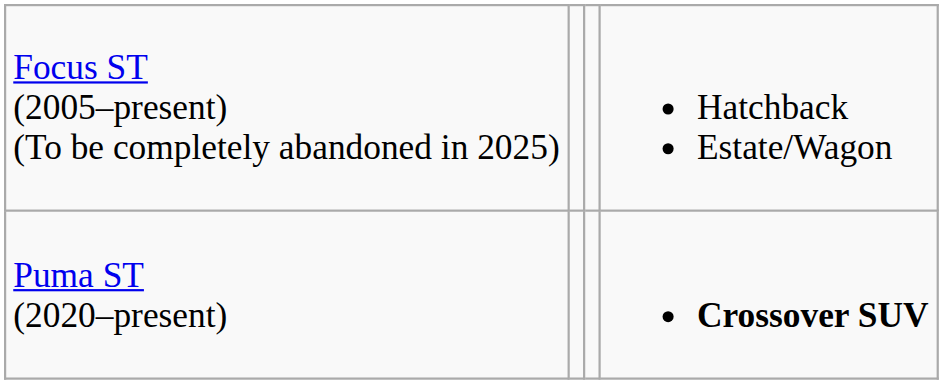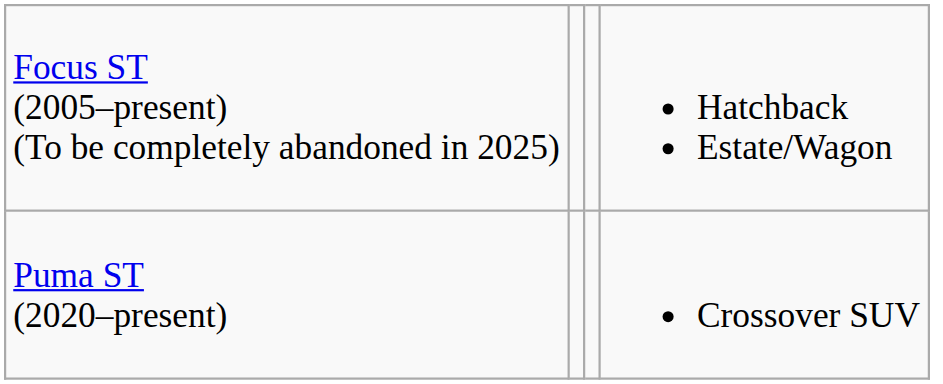(769, 315) bold -> (764, 315) normal
